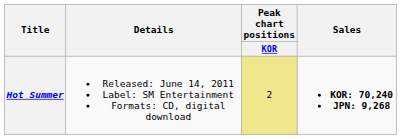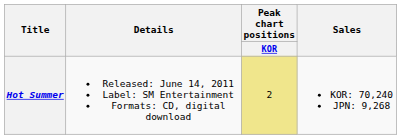(347, 101) bold -> (347, 101) normal
